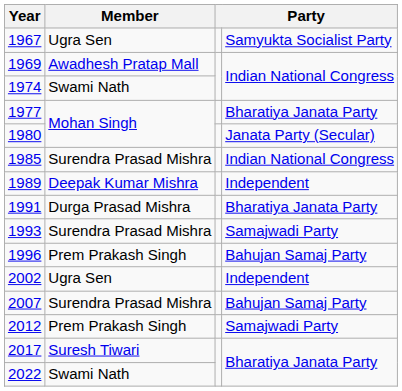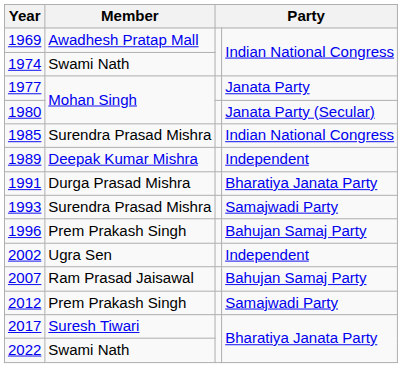- row: (25, 40)
(301, 111) Bharatiya Janata Party -> (267, 87) Janata Party
(130, 302) Surendra Prasad Mishra -> (121, 278) Ram Prasad Jaisawal
